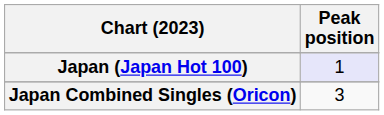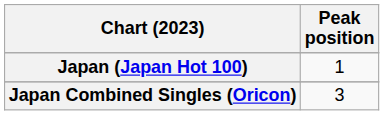(340, 67) lavender background -> (340, 67) no background
